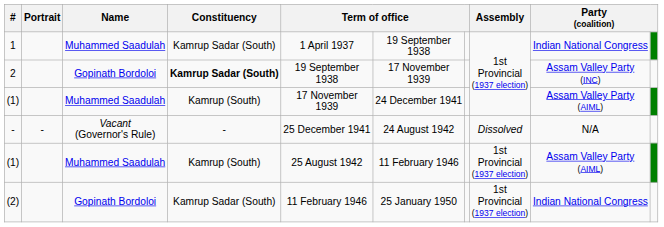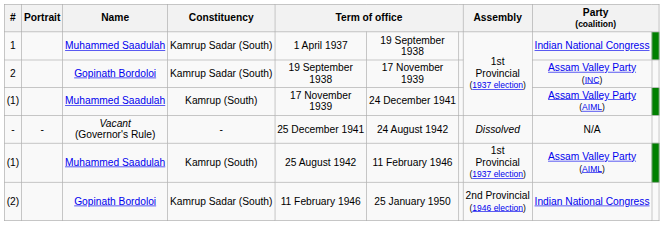(224, 73) bold -> (221, 73) normal
(500, 202) 1st Provincial (1937 election) -> (498, 201) 2nd Provincial (1946 election)
